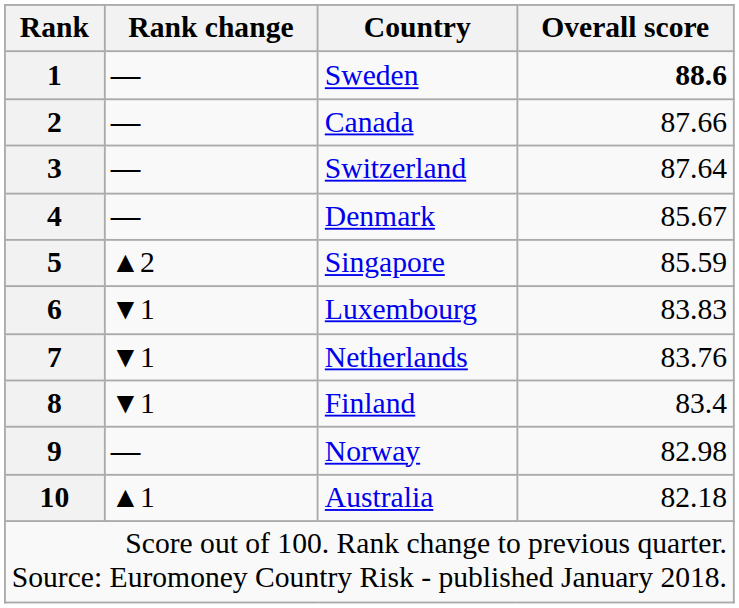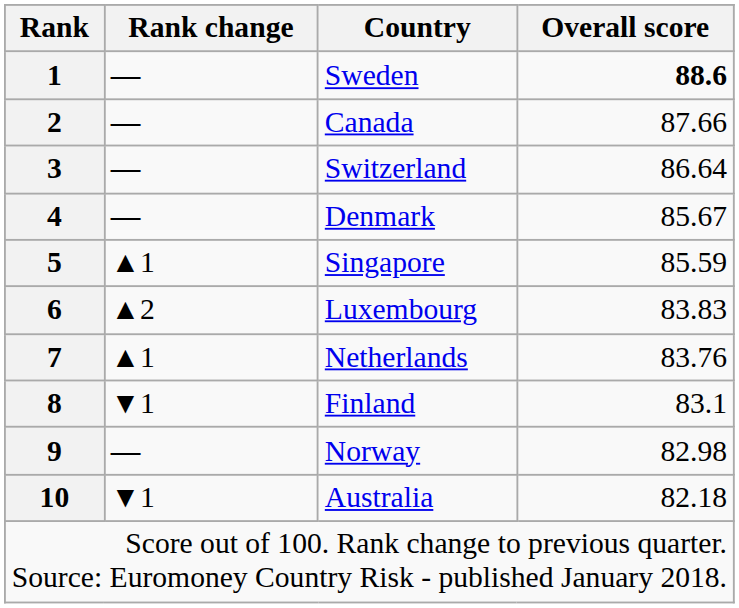(694, 168) 87.64 -> (694, 168) 86.64
(133, 262) ▲2 -> (133, 262) ▲1
(133, 309) ▼1 -> (133, 309) ▲2
(133, 356) ▼1 -> (133, 356) ▲1
(701, 403) 83.4 -> (701, 403) 83.1
(133, 497) ▲1 -> (133, 497) ▼1
